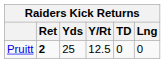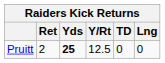(42, 49) bold -> (42, 49) normal
(69, 49) normal -> (69, 49) bold
